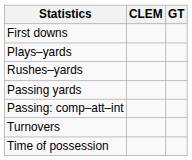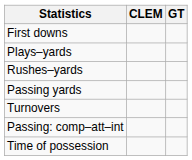rows swapped: (65, 108) <-> (34, 127)
